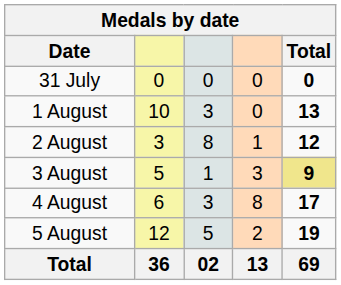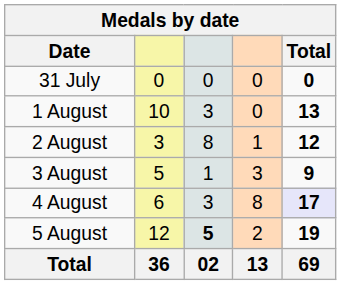(309, 173) khaki background -> (309, 173) no background
(309, 203) no background -> (309, 203) lavender background
(208, 234) normal -> (208, 234) bold
